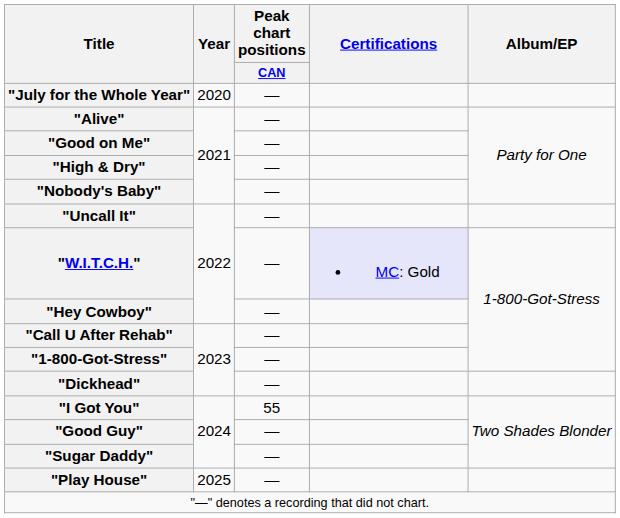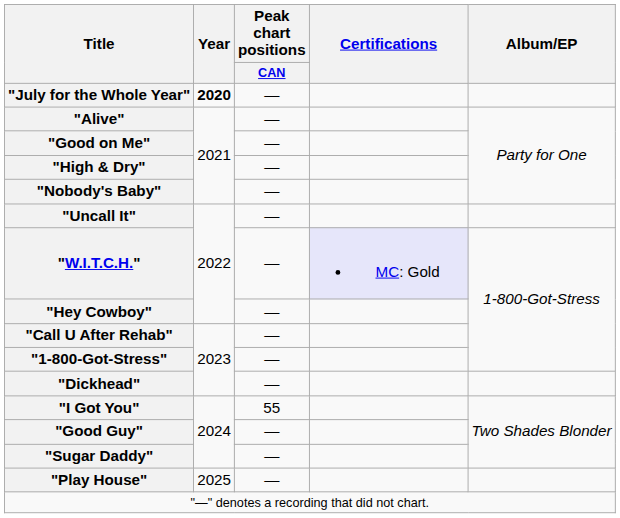(214, 95) normal -> (214, 95) bold
